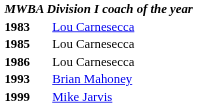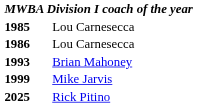- row: (17, 26)
+ row: (17, 97)
